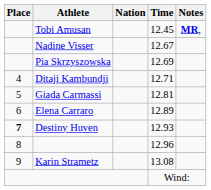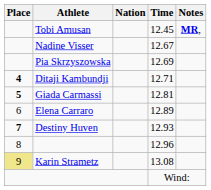(19, 78) normal -> (19, 78) bold
(19, 95) normal -> (19, 95) bold
(19, 161) no background -> (19, 161) khaki background
